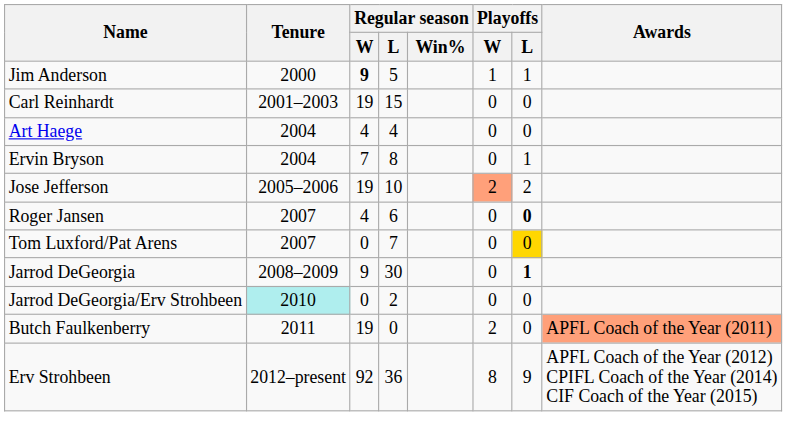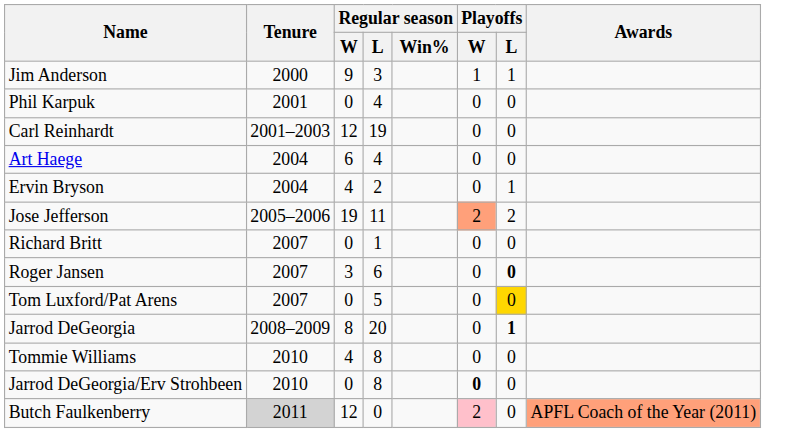(365, 74) bold -> (349, 74) normal
(393, 74) 5 -> (378, 74) 3
+ row: (52, 103)
(365, 103) 19 -> (349, 131) 12
(393, 103) 15 -> (378, 131) 19
(365, 131) 4 -> (349, 159) 6
(365, 159) 7 -> (349, 187) 4
(393, 159) 8 -> (378, 187) 2
(393, 187) 10 -> (378, 215) 11
+ row: (55, 243)
(365, 215) 4 -> (349, 272) 3
(393, 243) 7 -> (378, 300) 5
(365, 272) 9 -> (349, 328) 8
(393, 272) 30 -> (378, 328) 20
+ row: (72, 356)
(298, 300) paleturquoise background -> (290, 384) no background
(393, 300) 2 -> (378, 384) 8
(492, 300) normal -> (477, 384) bold
(298, 328) no background -> (290, 412) lightgrey background
(365, 328) 19 -> (349, 412) 12
(492, 328) no background -> (477, 412) pink background
- row: (60, 376)
